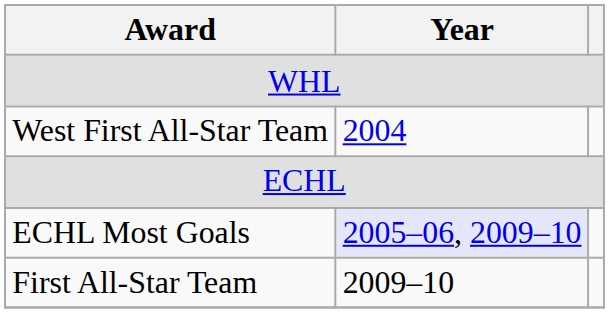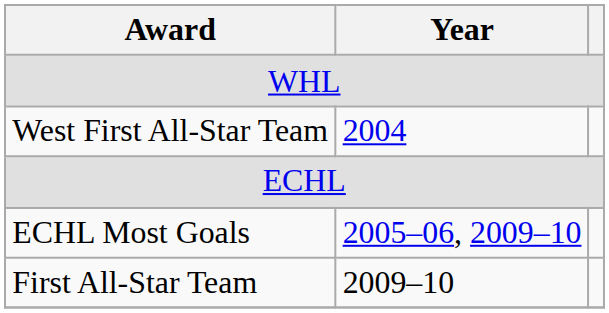(462, 231) lavender background -> (462, 231) no background
